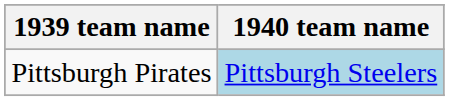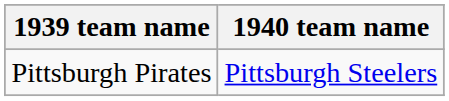(331, 71) lightblue background -> (331, 71) no background
